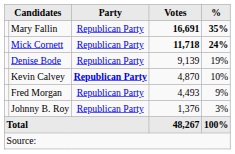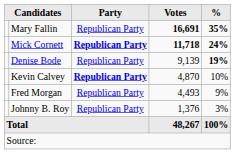(110, 44) normal -> (110, 44) bold
(219, 60) normal -> (218, 60) bold
